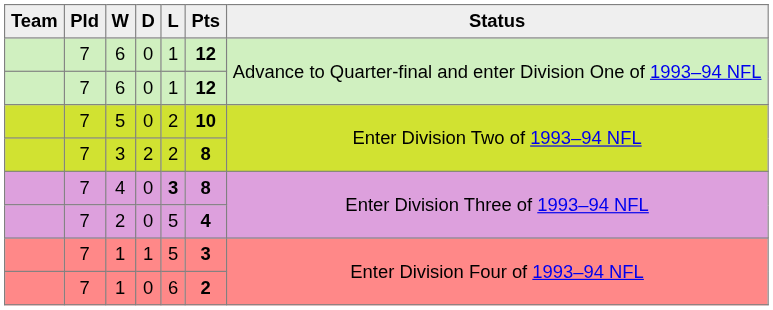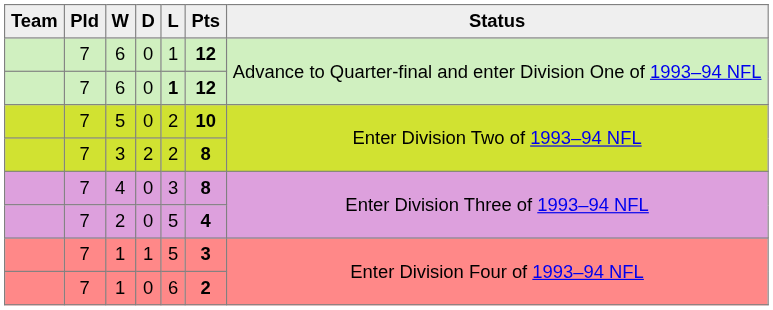(173, 87) normal -> (173, 87) bold
(173, 187) bold -> (173, 187) normal
